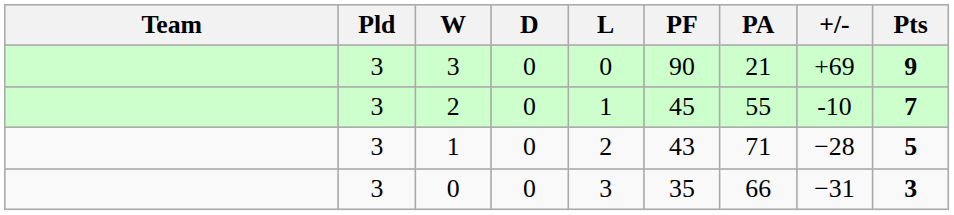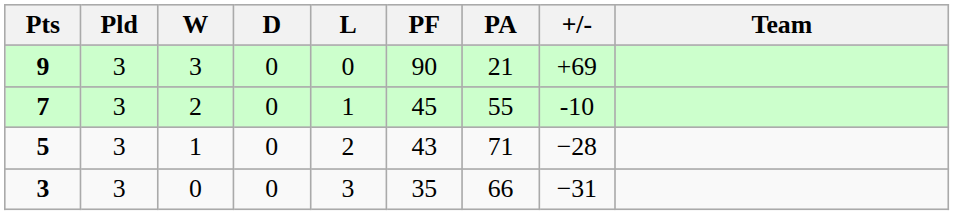columns swapped: (172, 24) <-> (911, 24)
